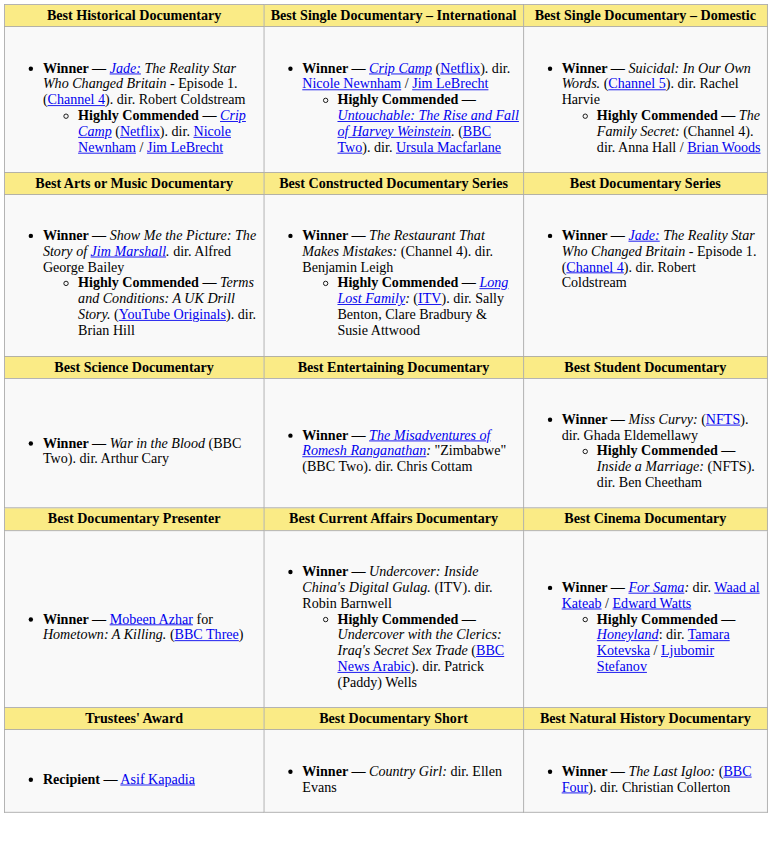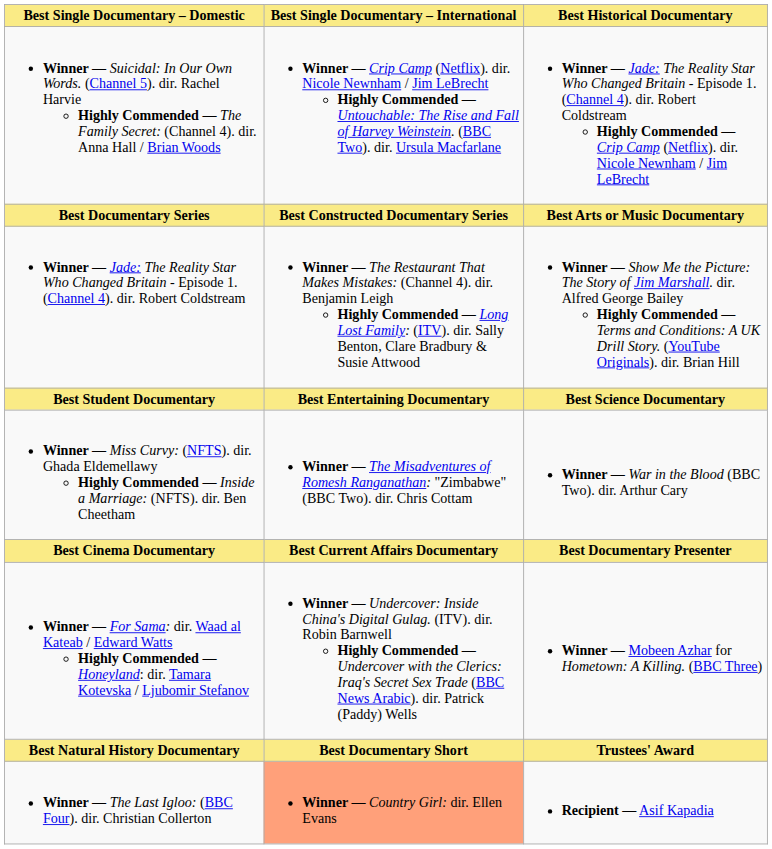columns swapped: (645, 15) <-> (134, 15)
(394, 779) no background -> (394, 811) lightsalmon background
